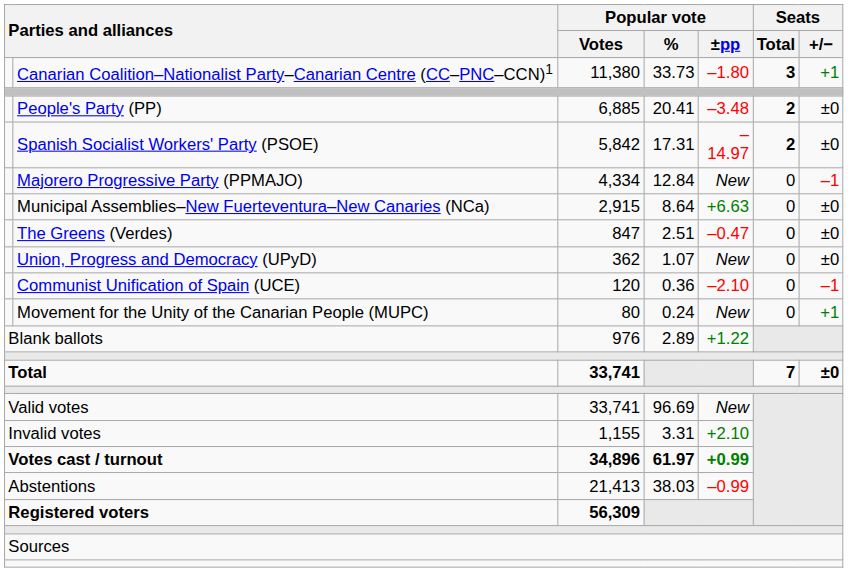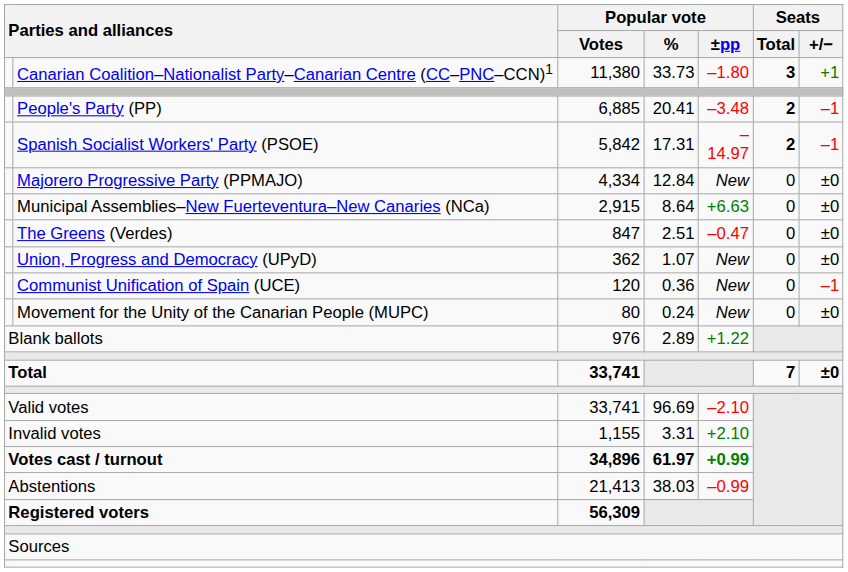(830, 109) ±0 -> (830, 109) –1
(830, 144) ±0 -> (830, 144) –1
(830, 180) –1 -> (830, 180) ±0
(728, 286) –2.10 -> (732, 286) New
(830, 312) +1 -> (830, 312) ±0
(732, 406) New -> (728, 406) –2.10
